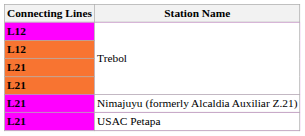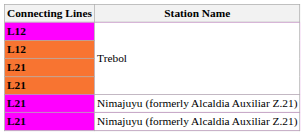(129, 121) USAC Petapa -> (197, 121) Nimajuyu (formerly Alcaldia Auxiliar Z.21)
